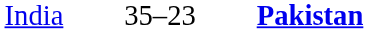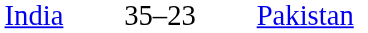(310, 15) bold -> (305, 15) normal
